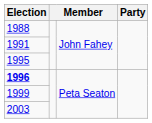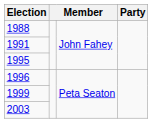(18, 77) bold -> (18, 77) normal
